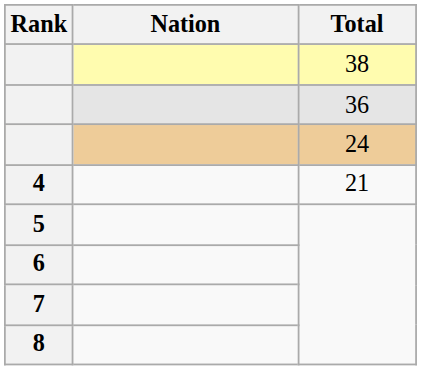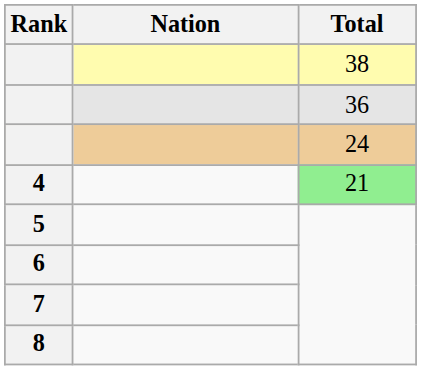(357, 183) no background -> (357, 183) lightgreen background
